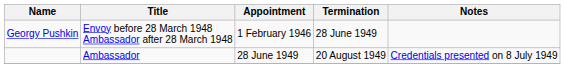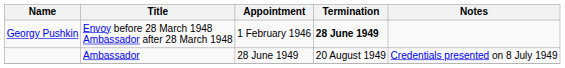(346, 34) normal -> (347, 34) bold
